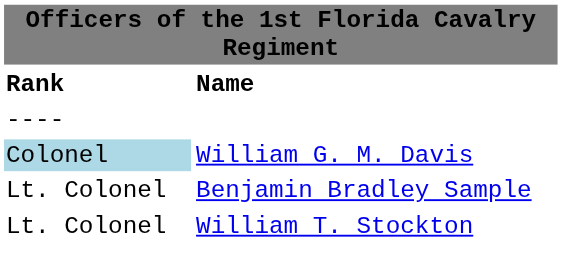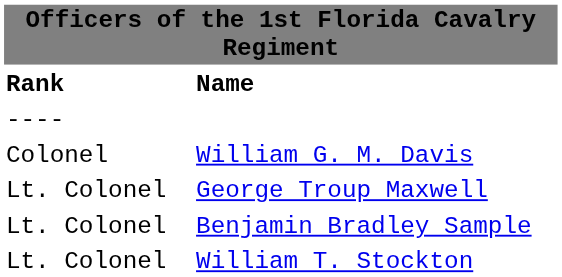(57, 155) lightblue background -> (57, 155) no background
+ row: (342, 191)
